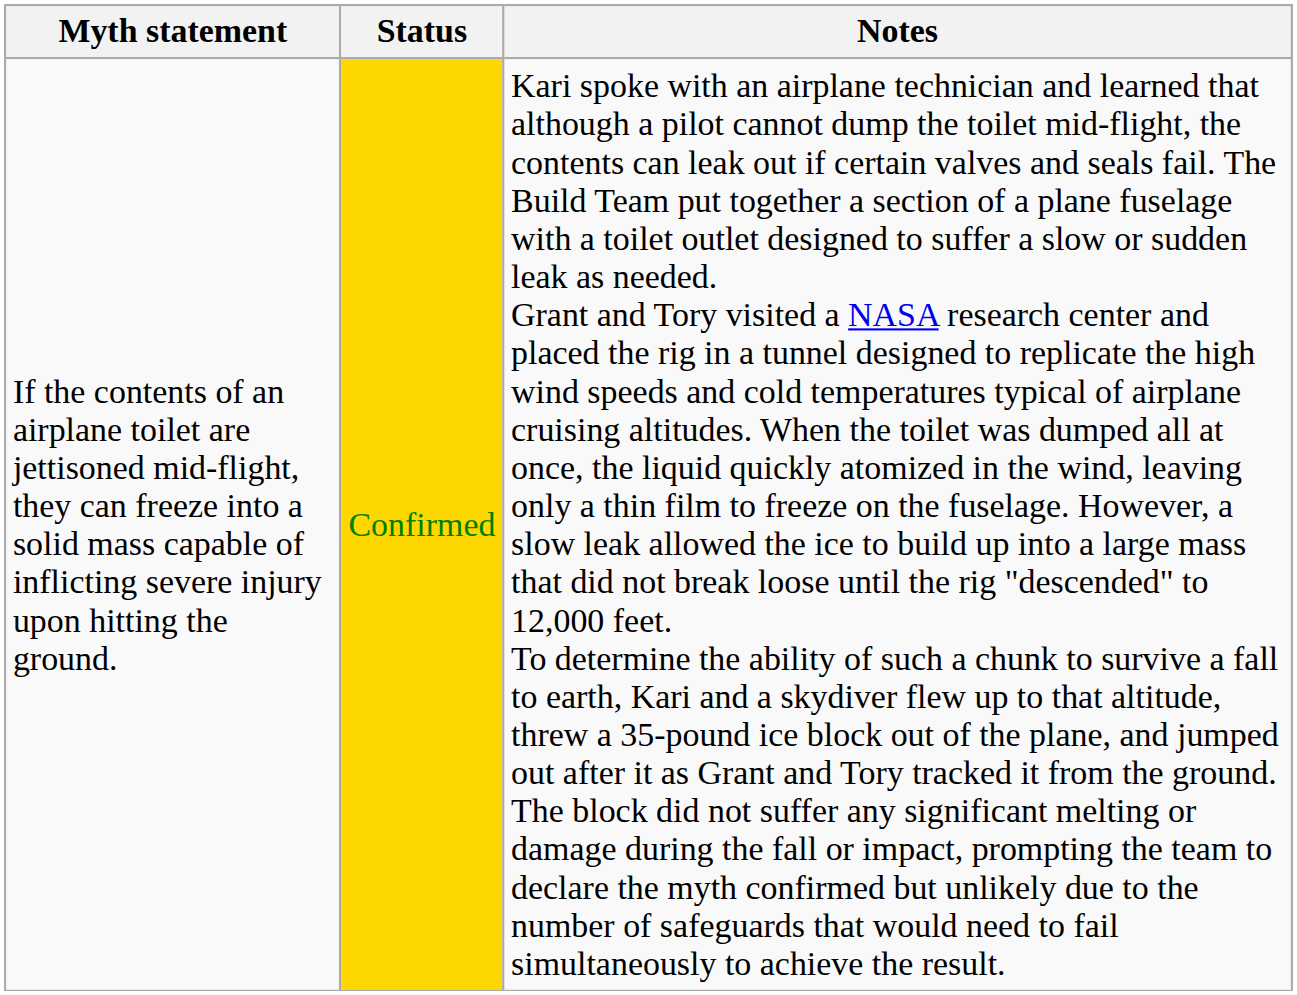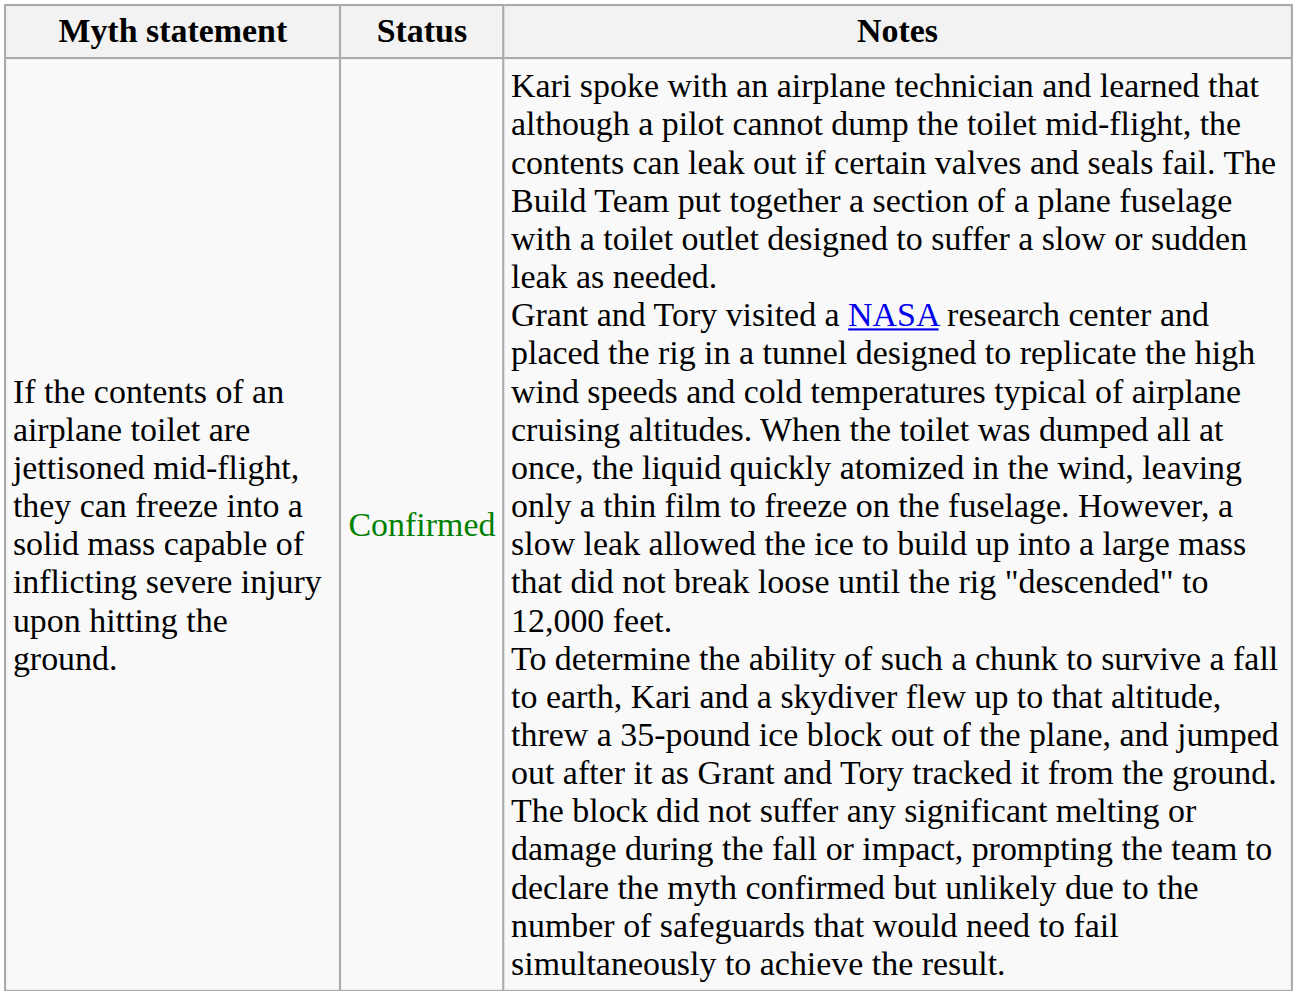(422, 524) gold background -> (422, 524) no background
